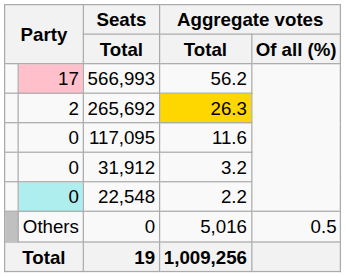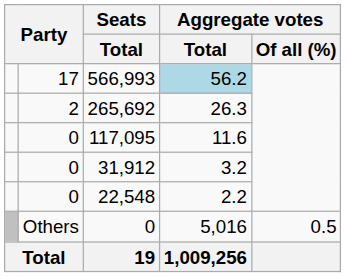(69, 79) pink background -> (69, 79) no background
(229, 79) no background -> (229, 79) lightblue background
(229, 108) gold background -> (229, 108) no background
(74, 197) paleturquoise background -> (74, 197) no background
